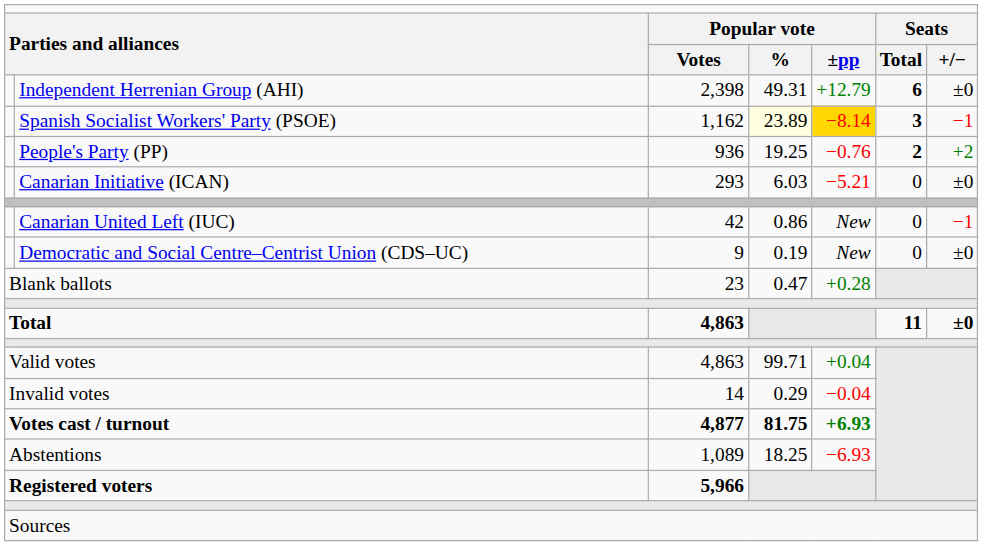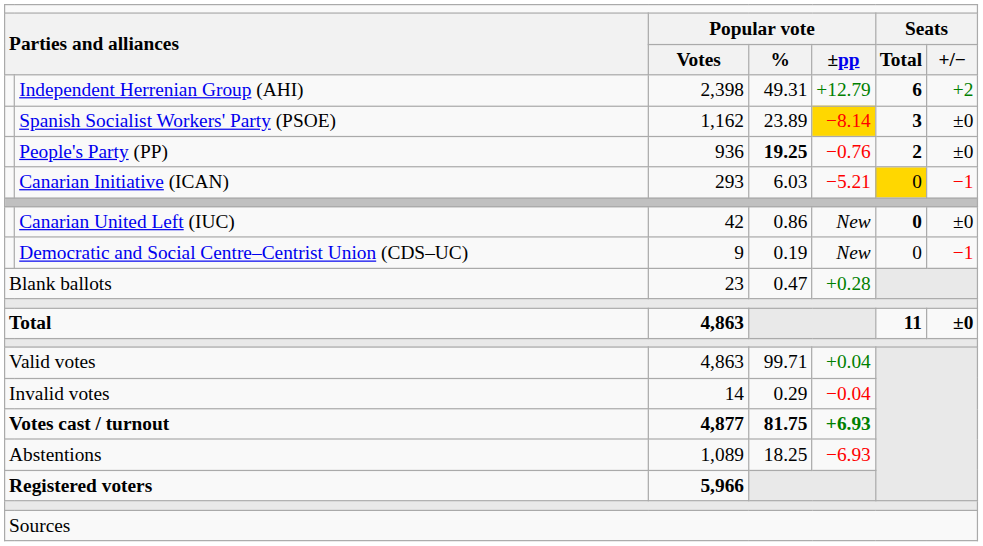(963, 90) ±0 -> (963, 90) +2
(786, 120) lightyellow background -> (786, 120) no background
(963, 120) −1 -> (963, 120) ±0
(786, 151) normal -> (786, 151) bold
(963, 151) +2 -> (963, 151) ±0
(917, 182) no background -> (917, 182) gold background
(963, 182) ±0 -> (963, 182) −1
(917, 221) normal -> (917, 221) bold
(963, 221) −1 -> (963, 221) ±0
(963, 252) ±0 -> (963, 252) −1
